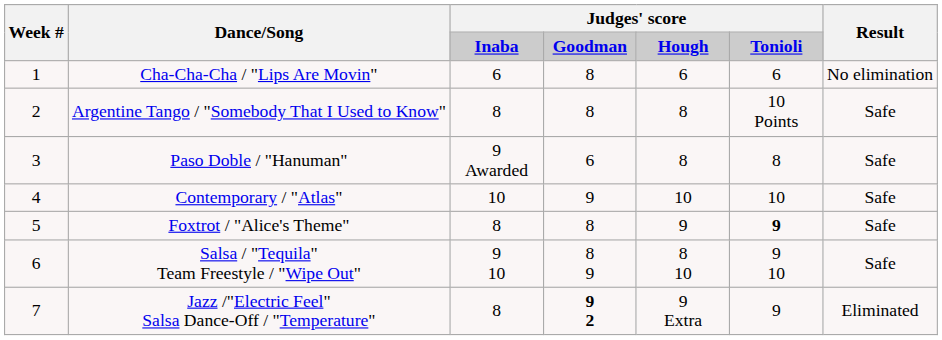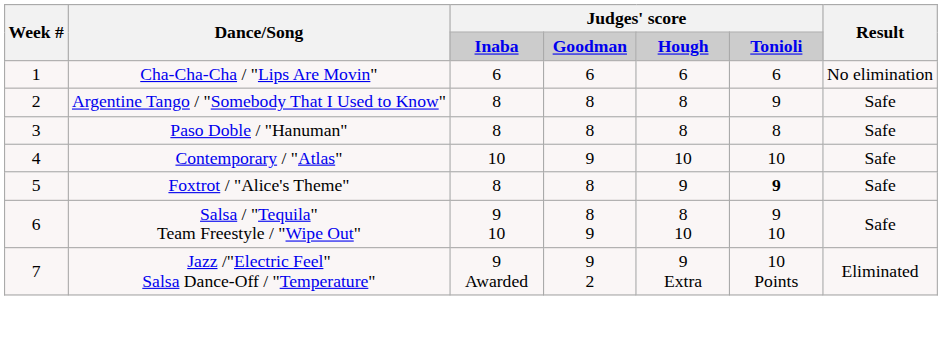(590, 74) 8 -> (590, 74) 6
(776, 112) 10 Points -> (776, 102) 9
(497, 159) 9 Awarded -> (497, 130) 8
(590, 159) 6 -> (590, 130) 8
(497, 311) 8 -> (497, 271) 9 Awarded
(590, 311) bold -> (590, 271) normal
(776, 311) 9 -> (776, 271) 10 Points
